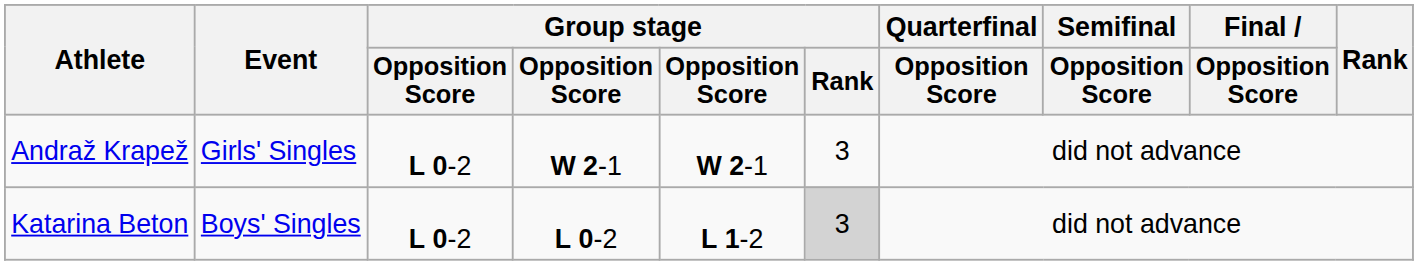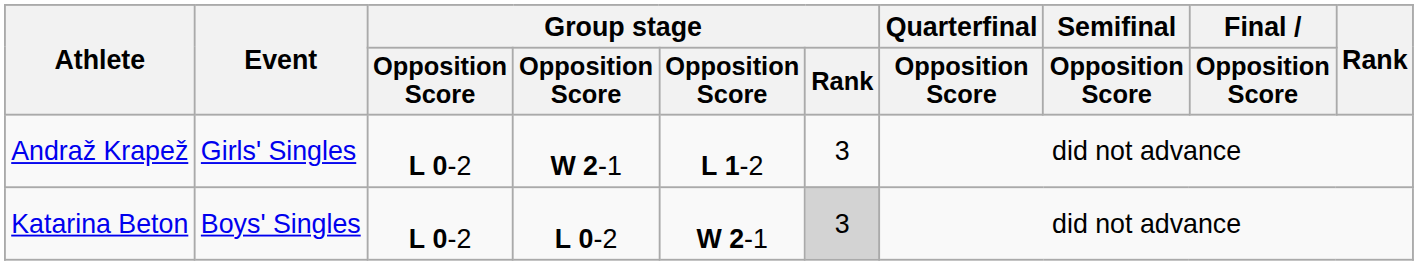(732, 166) W 2-1 -> (732, 166) L 1-2
(732, 238) L 1-2 -> (732, 238) W 2-1
